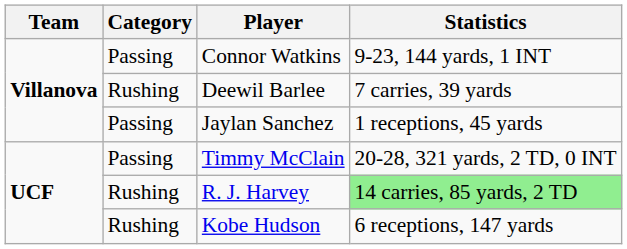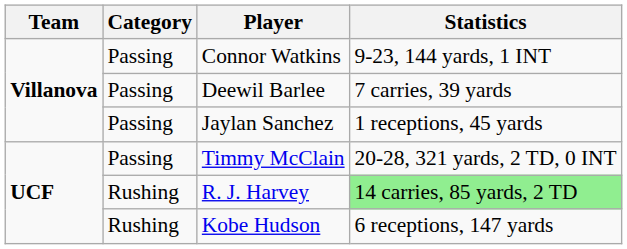(143, 89) Rushing -> (140, 89) Passing
